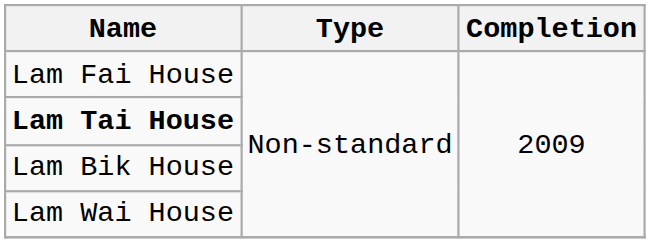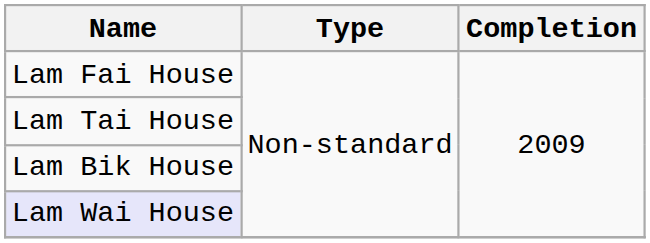(123, 121) bold -> (123, 121) normal
(123, 214) no background -> (123, 214) lavender background
